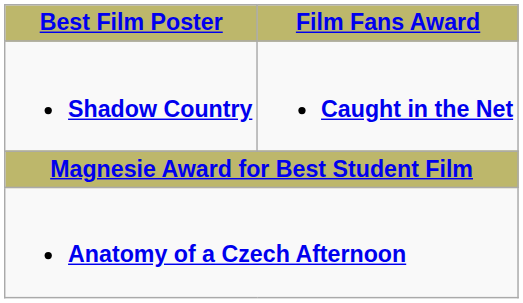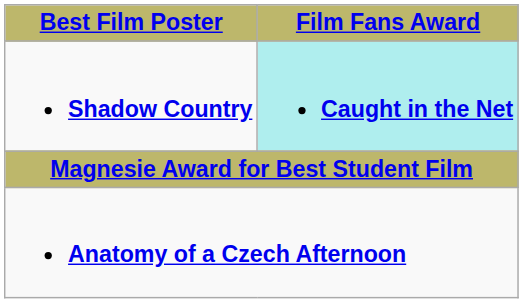(388, 109) no background -> (388, 109) paleturquoise background
